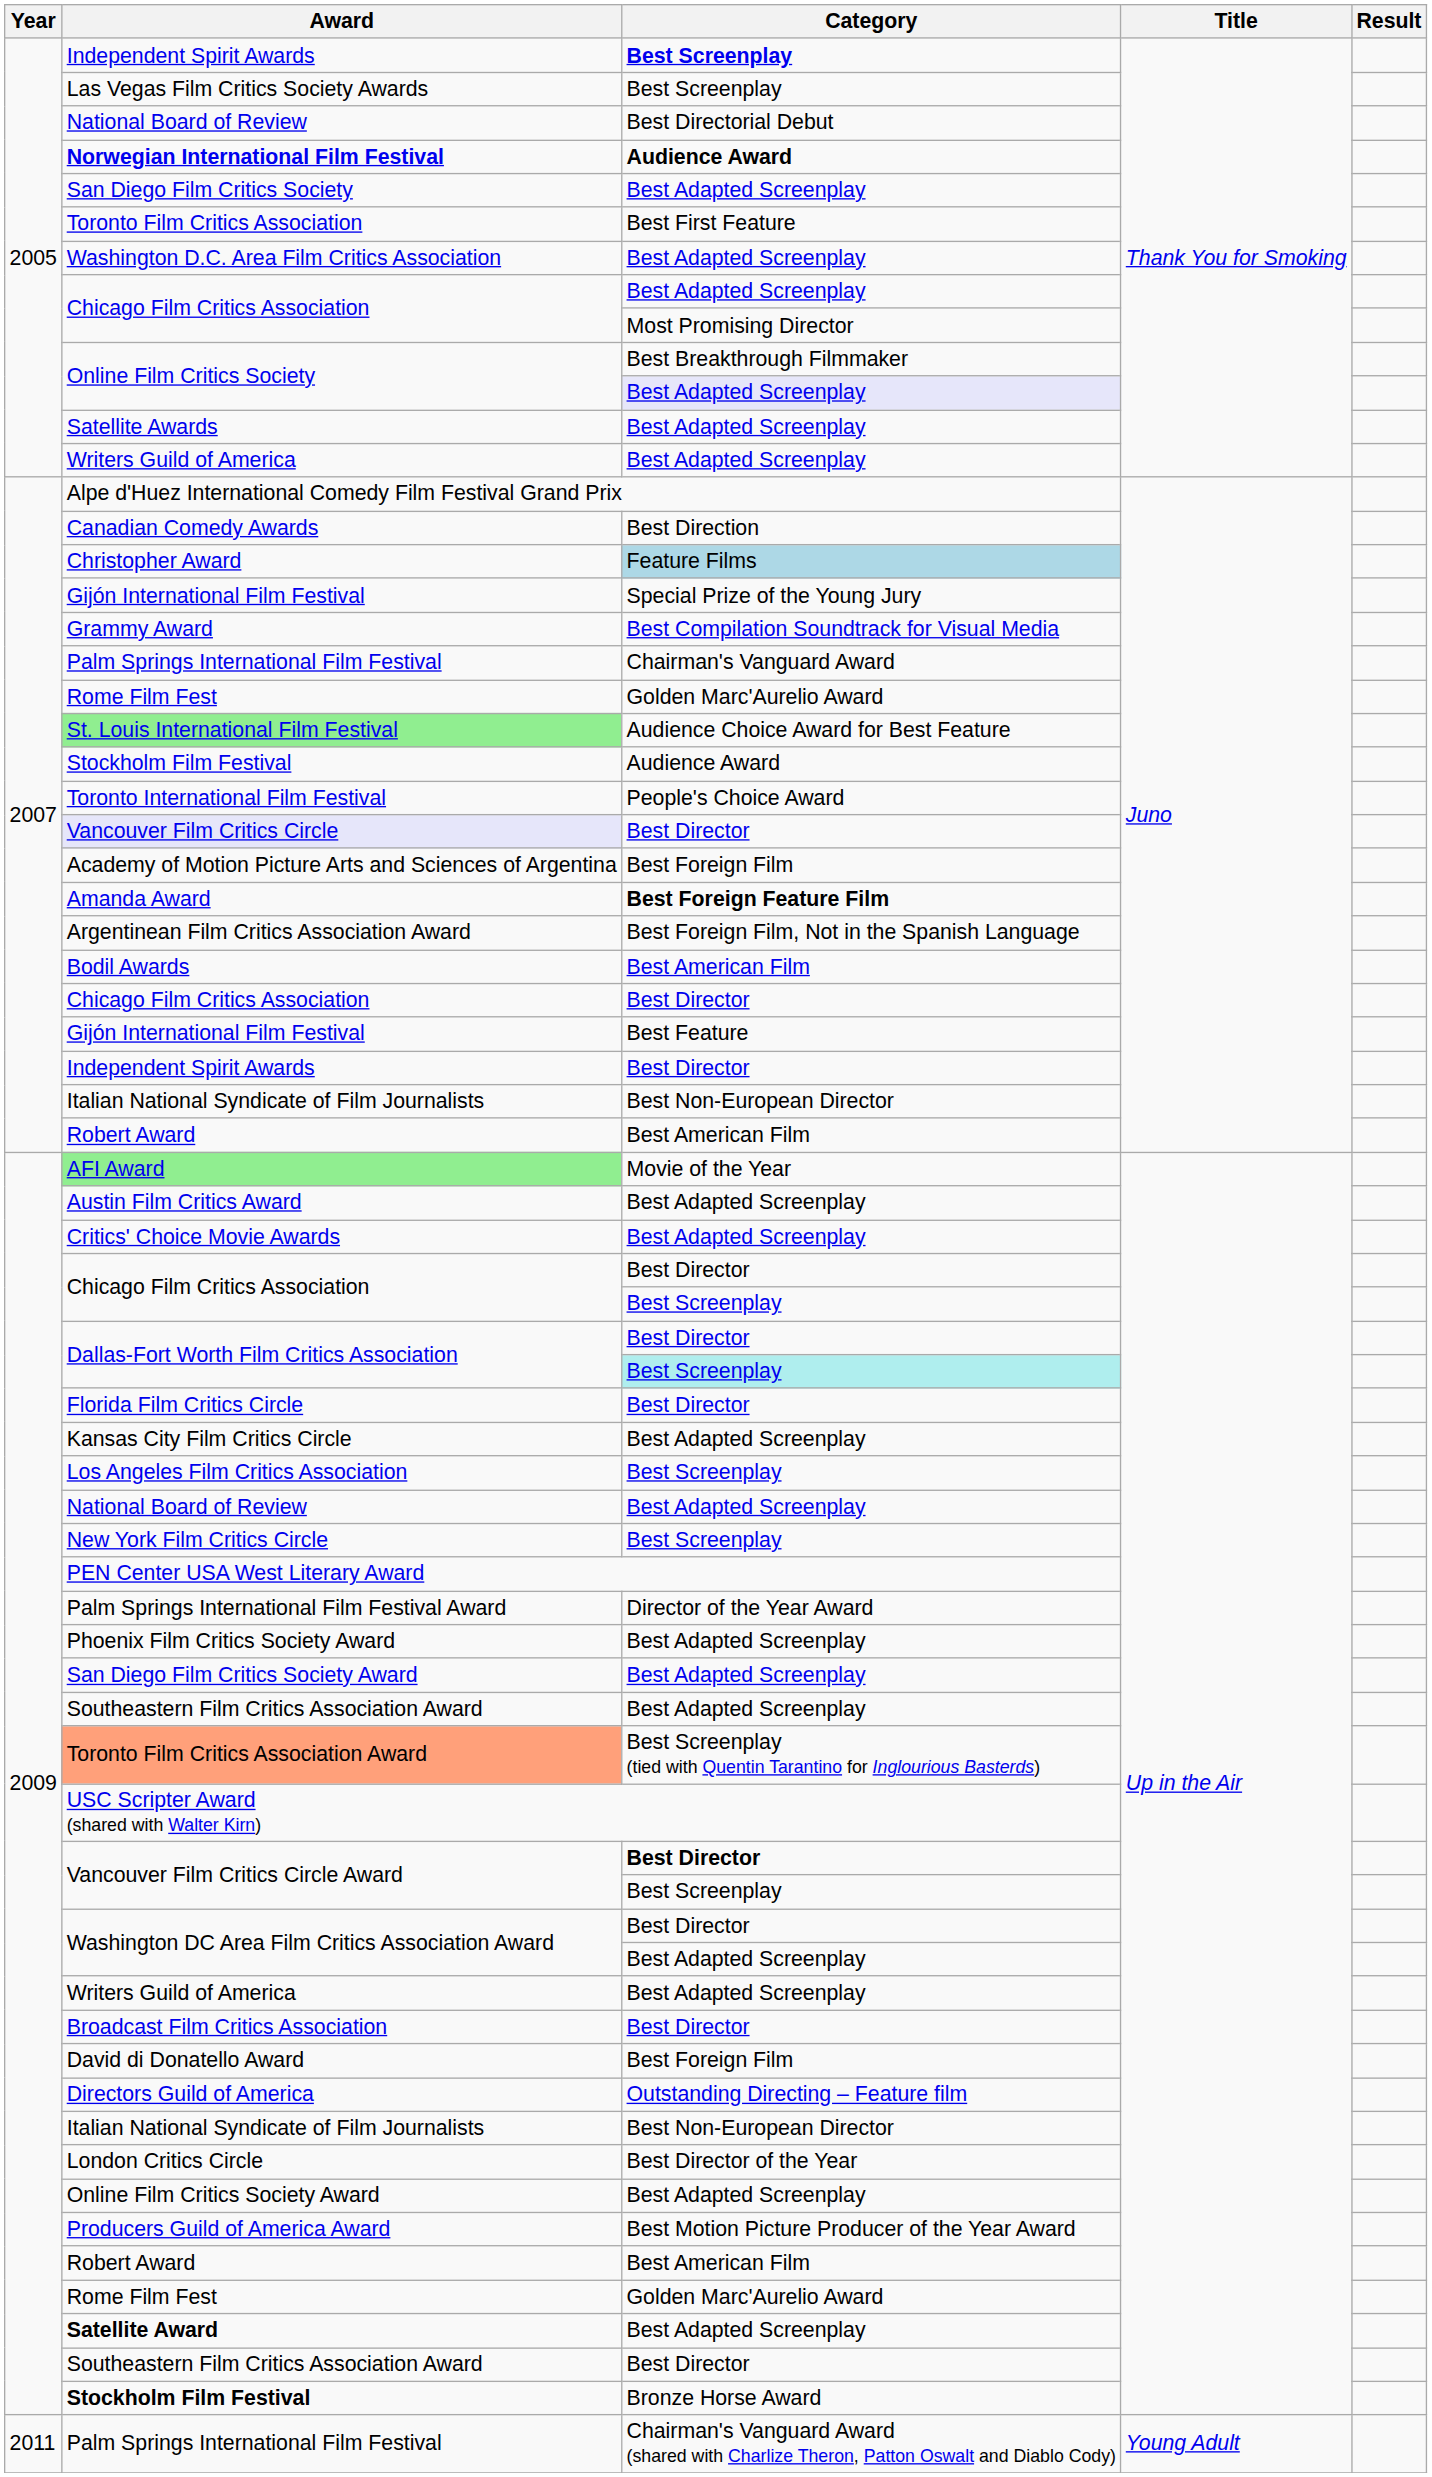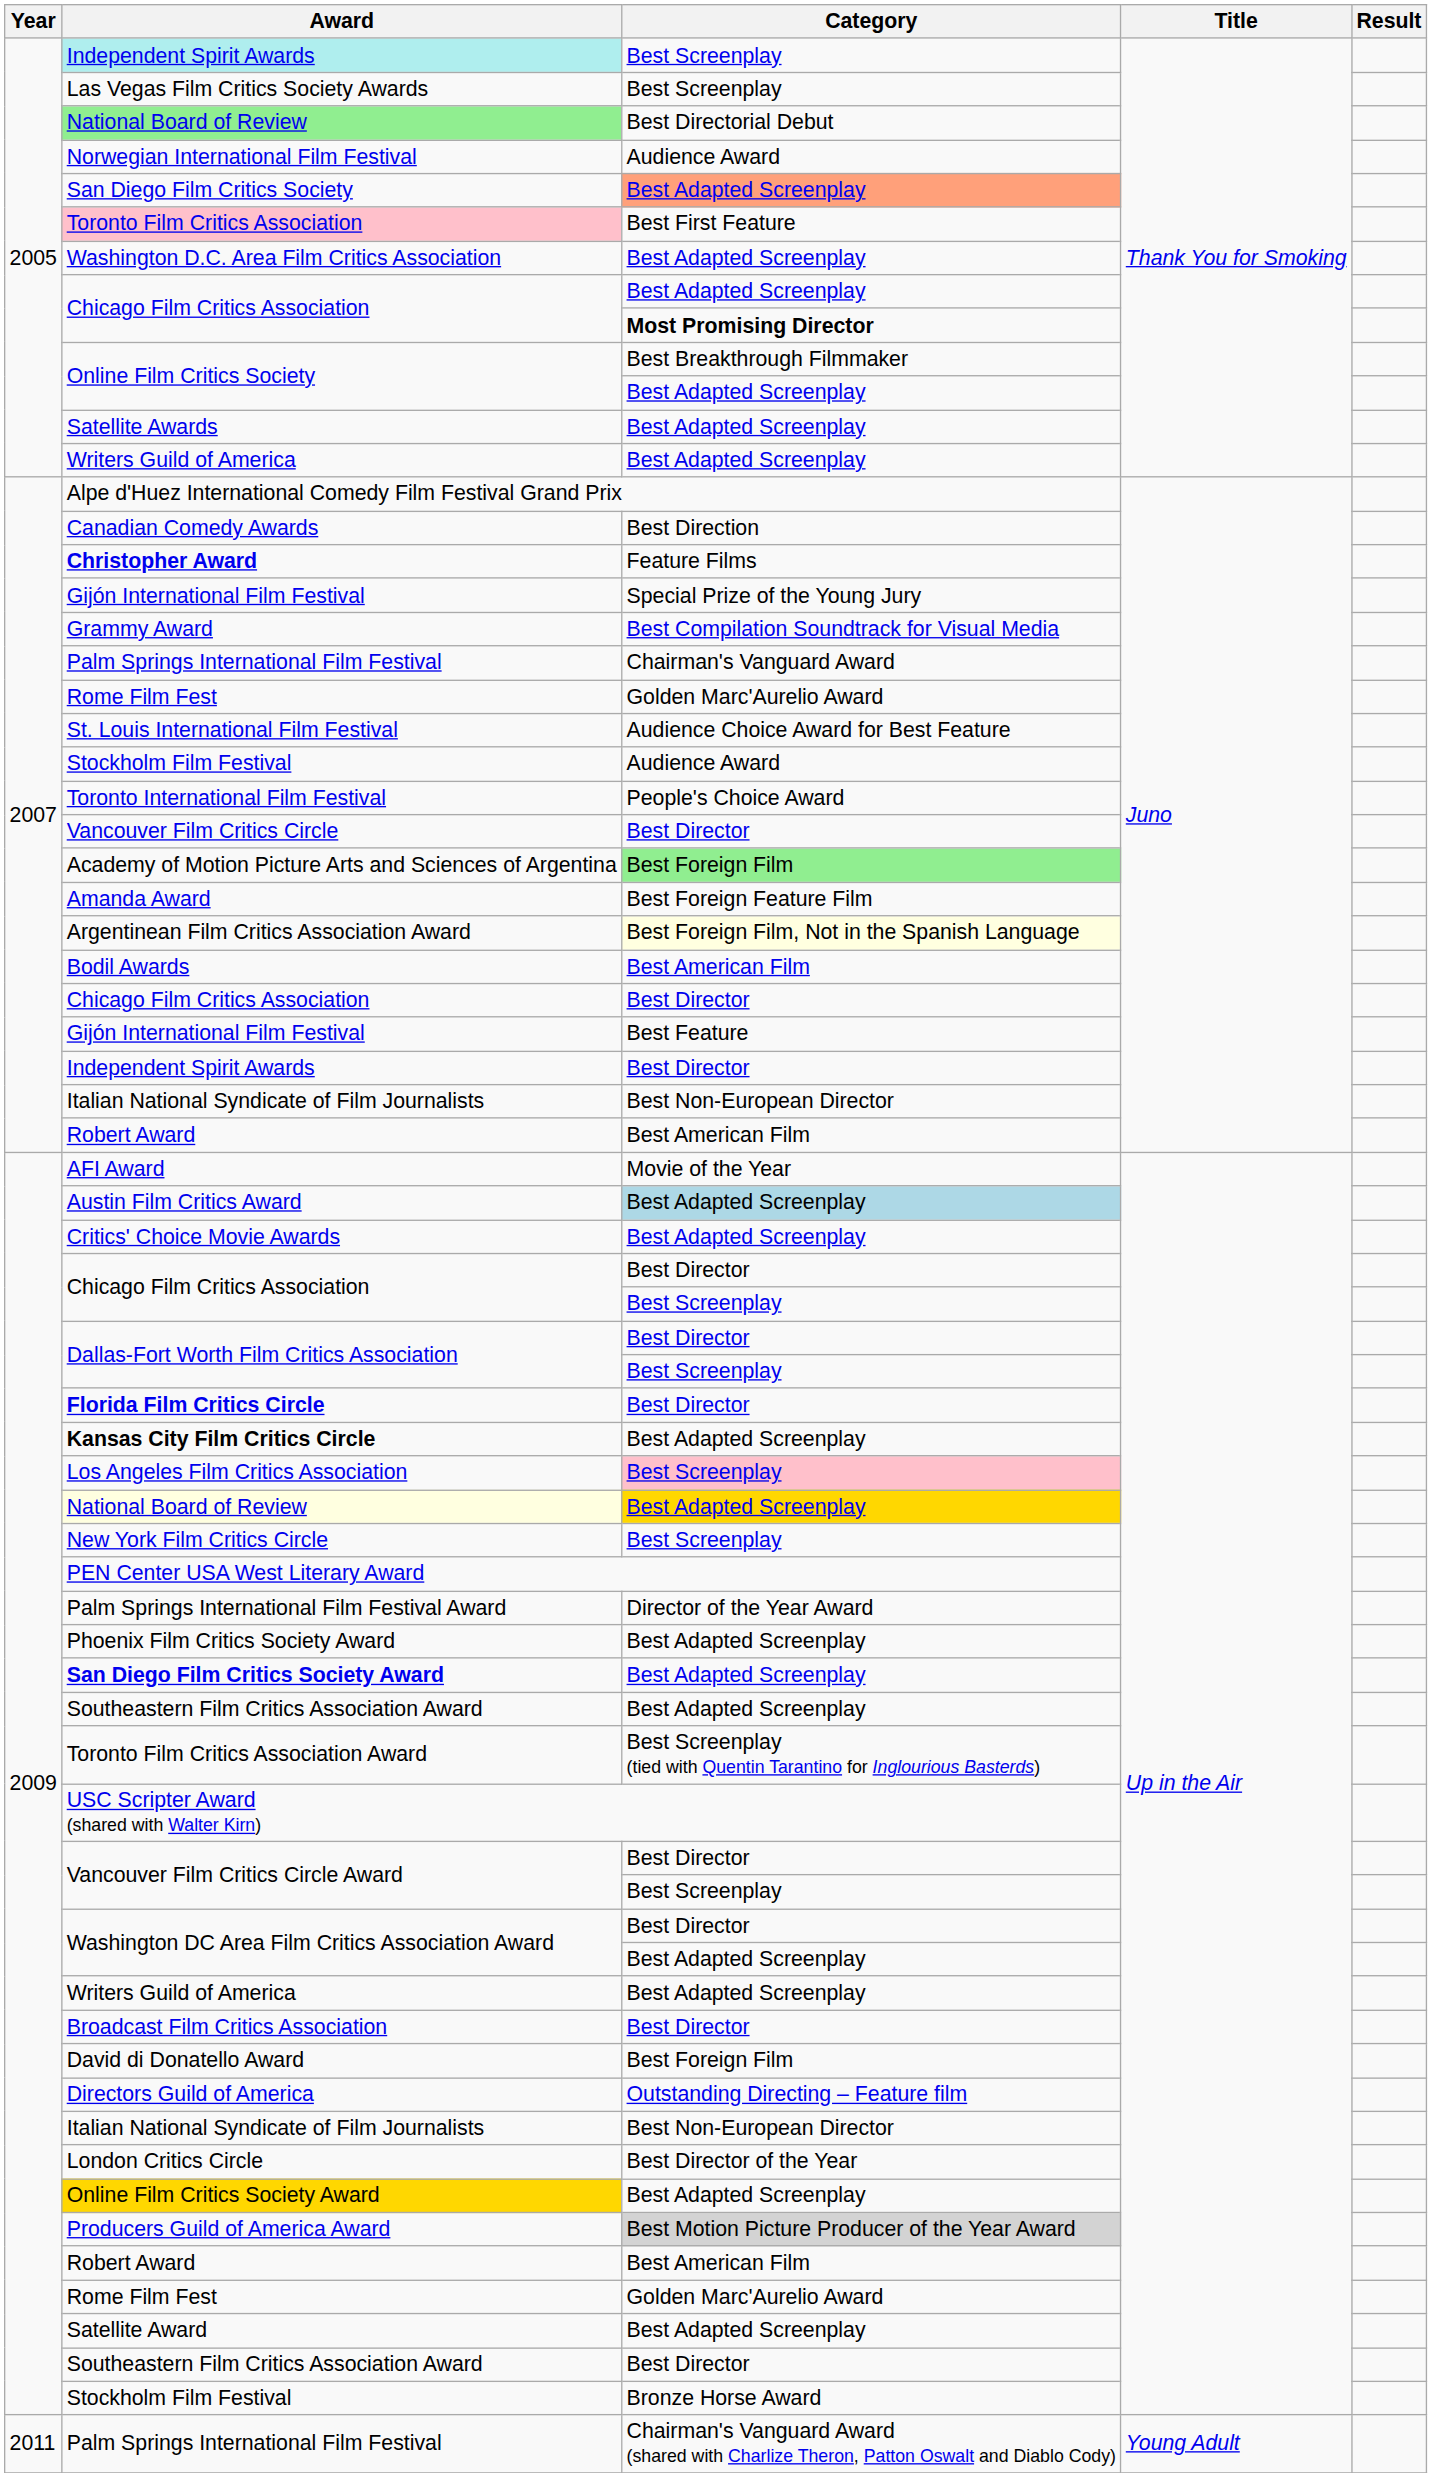(191, 55) no background -> (191, 55) paleturquoise background
(709, 55) bold -> (704, 55) normal
(187, 122) no background -> (187, 122) lightgreen background
(255, 156) bold -> (242, 156) normal
(709, 156) bold -> (703, 156) normal
(746, 190) no background -> (746, 190) lightsalmon background
(215, 223) no background -> (215, 223) pink background
(740, 325) normal -> (750, 325) bold
(746, 392) lavender background -> (746, 392) no background
(154, 561) normal -> (162, 561) bold
(692, 561) lightblue background -> (692, 561) no background
(232, 730) lightgreen background -> (232, 730) no background
(203, 831) lavender background -> (203, 831) no background
(710, 865) no background -> (710, 865) lightgreen background
(758, 898) bold -> (750, 898) normal
(853, 932) no background -> (853, 932) lightyellow background
(116, 1168) lightgreen background -> (116, 1168) no background
(746, 1202) no background -> (746, 1202) lightblue background
(704, 1371) paleturquoise background -> (704, 1371) no background
(185, 1405) normal -> (196, 1405) bold
(209, 1438) normal -> (221, 1438) bold
(704, 1472) no background -> (704, 1472) pink background
(187, 1506) no background -> (187, 1506) lightyellow background
(746, 1506) no background -> (746, 1506) gold background
(242, 1675) normal -> (255, 1675) bold
(247, 1754) lightsalmon background -> (247, 1754) no background
(693, 1857) bold -> (688, 1857) normal
(223, 2195) no background -> (223, 2195) gold background
(851, 2229) no background -> (851, 2229) lightgrey background
(142, 2330) bold -> (137, 2330) normal
(189, 2397) bold -> (179, 2397) normal
